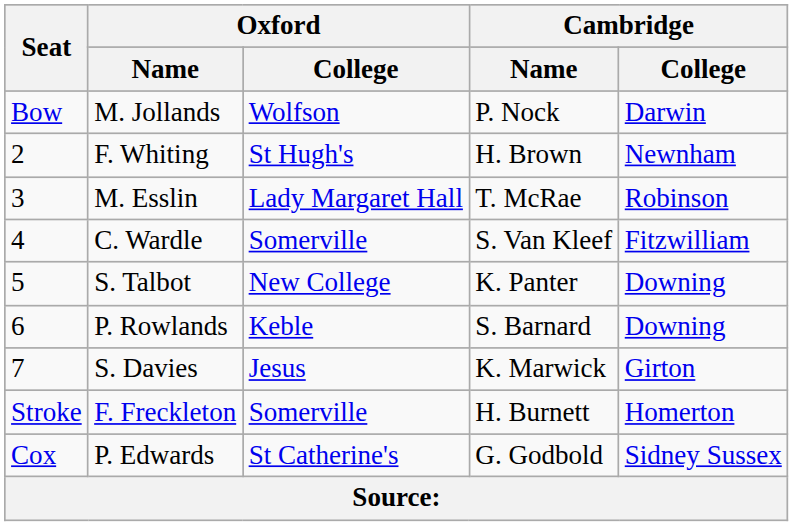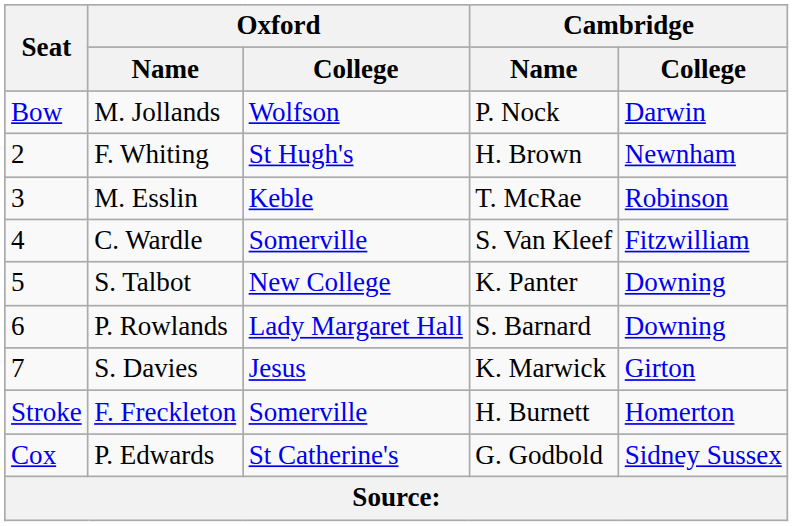(356, 197) Lady Margaret Hall -> (281, 197) Keble
(281, 326) Keble -> (356, 326) Lady Margaret Hall
